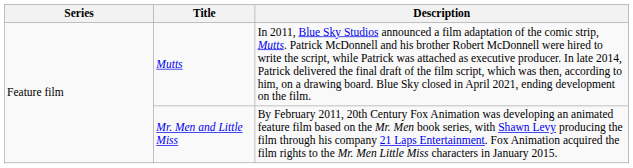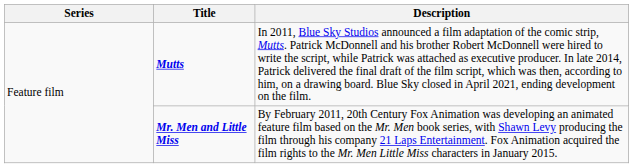(169, 64) normal -> (170, 64) bold
(200, 134) normal -> (201, 134) bold
